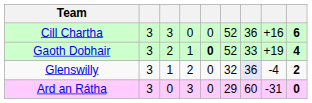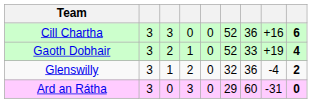(210, 51) bold -> (210, 51) normal
(251, 70) lavender background -> (251, 70) no background
